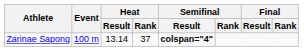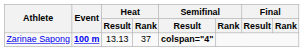(86, 40) normal -> (87, 40) bold
(117, 40) 13.14 -> (117, 40) 13.13
